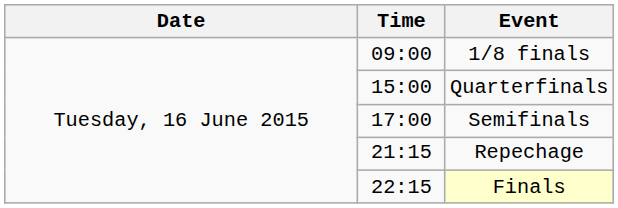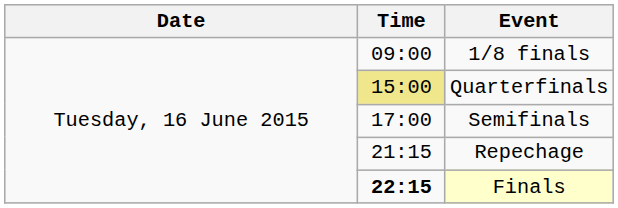(401, 87) no background -> (401, 87) khaki background
(401, 187) normal -> (401, 187) bold
